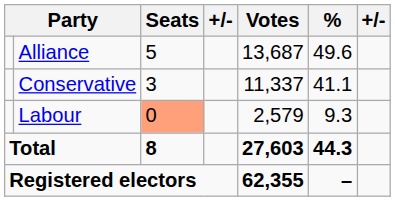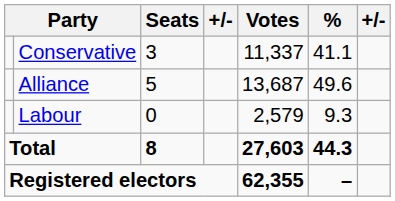rows swapped: (54, 52) <-> (77, 84)
(151, 116) lightsalmon background -> (151, 116) no background
